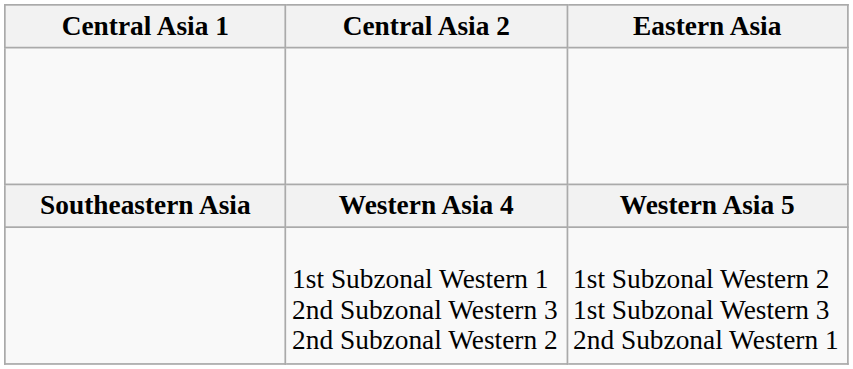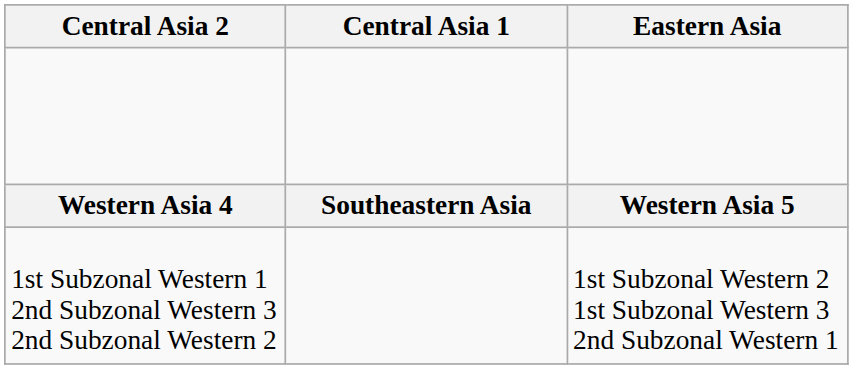columns swapped: (145, 26) <-> (426, 26)
